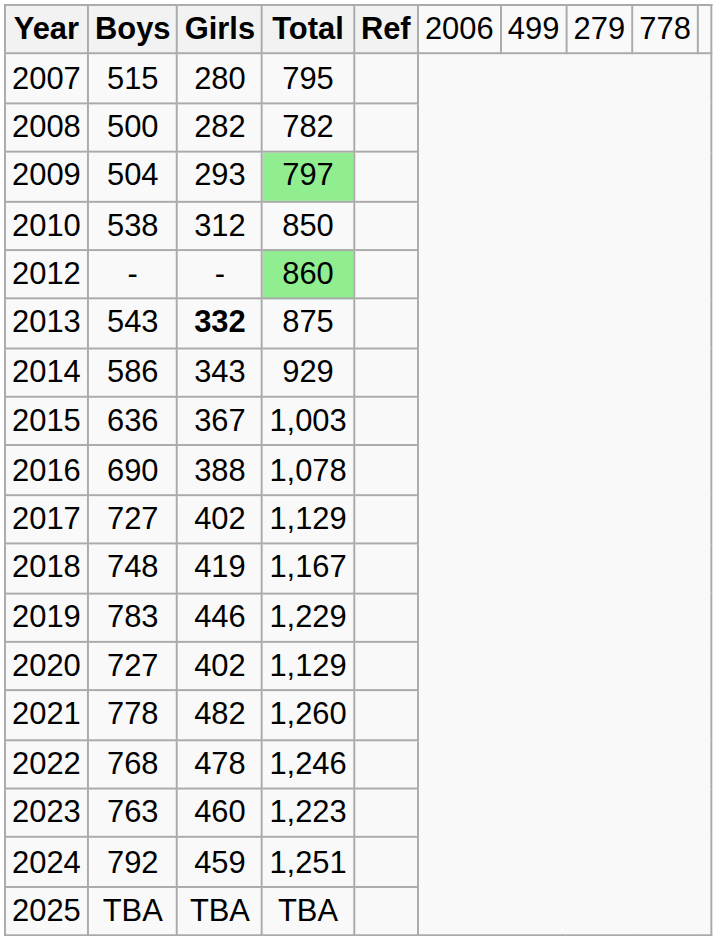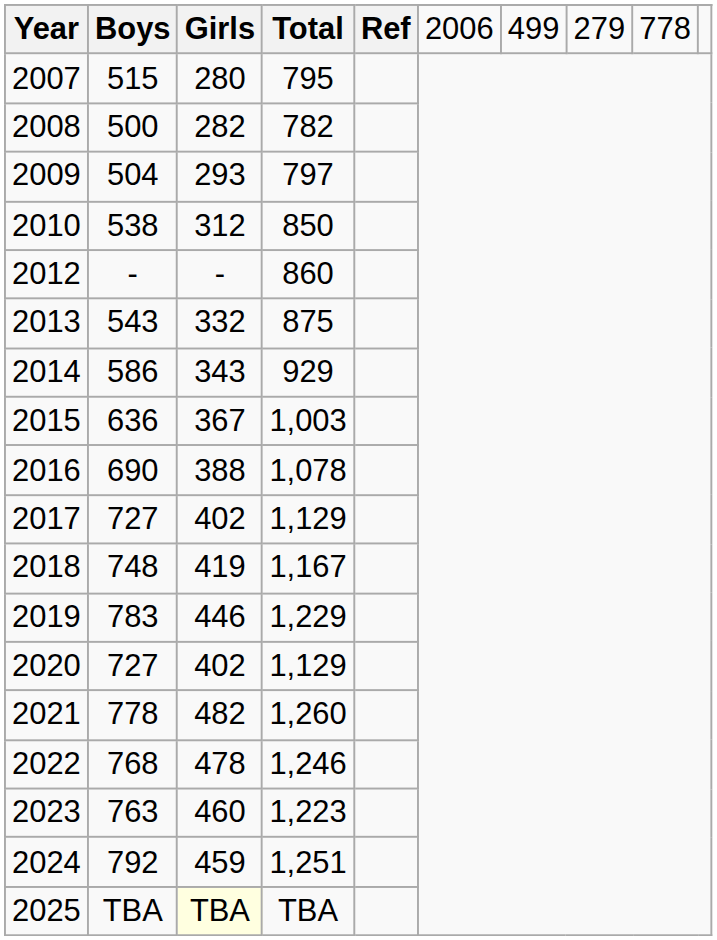(308, 175) lightgreen background -> (308, 175) no background
(308, 273) lightgreen background -> (308, 273) no background
(220, 322) bold -> (220, 322) normal
(220, 910) no background -> (220, 910) lightyellow background
